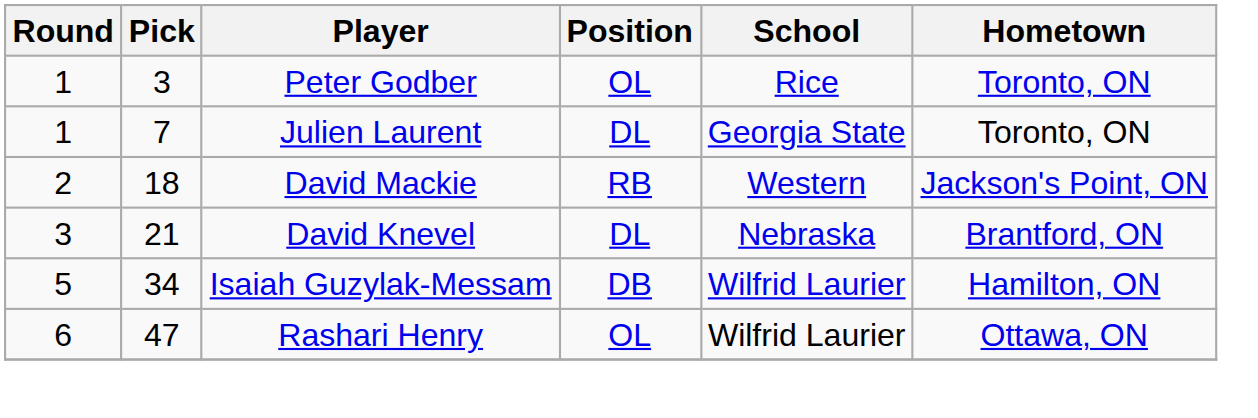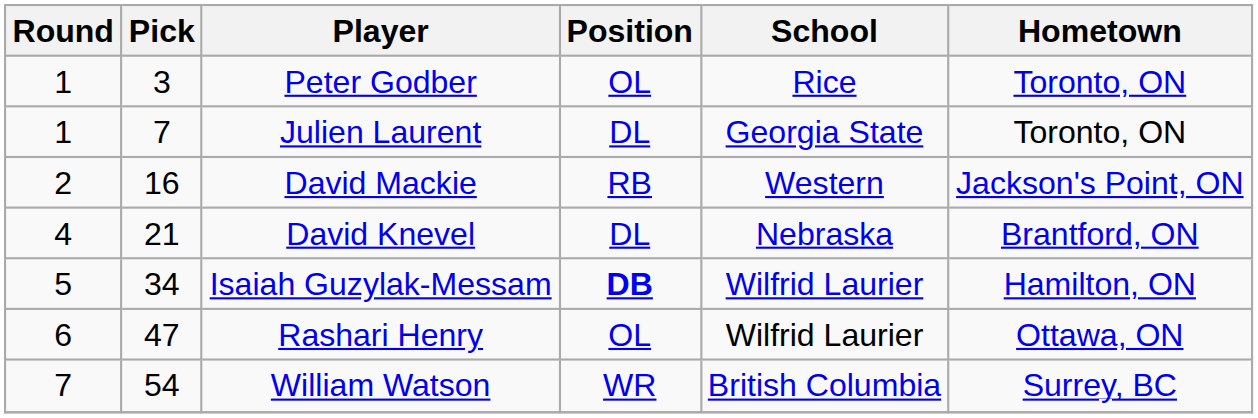(162, 183) 18 -> (162, 183) 16
(63, 234) 3 -> (63, 234) 4
(630, 284) normal -> (630, 284) bold
+ row: (381, 386)
